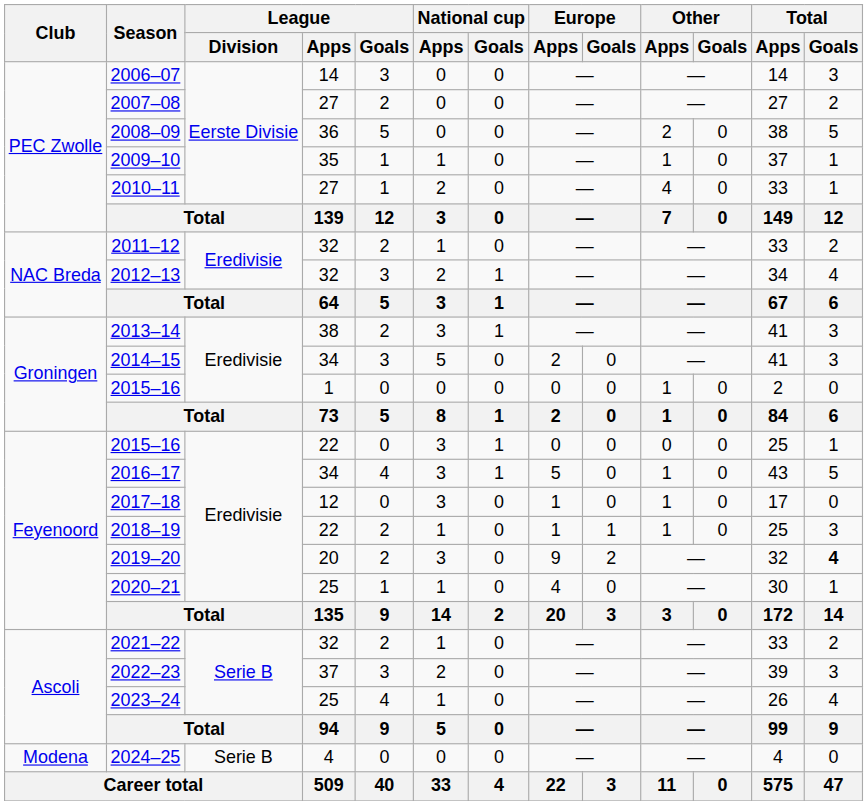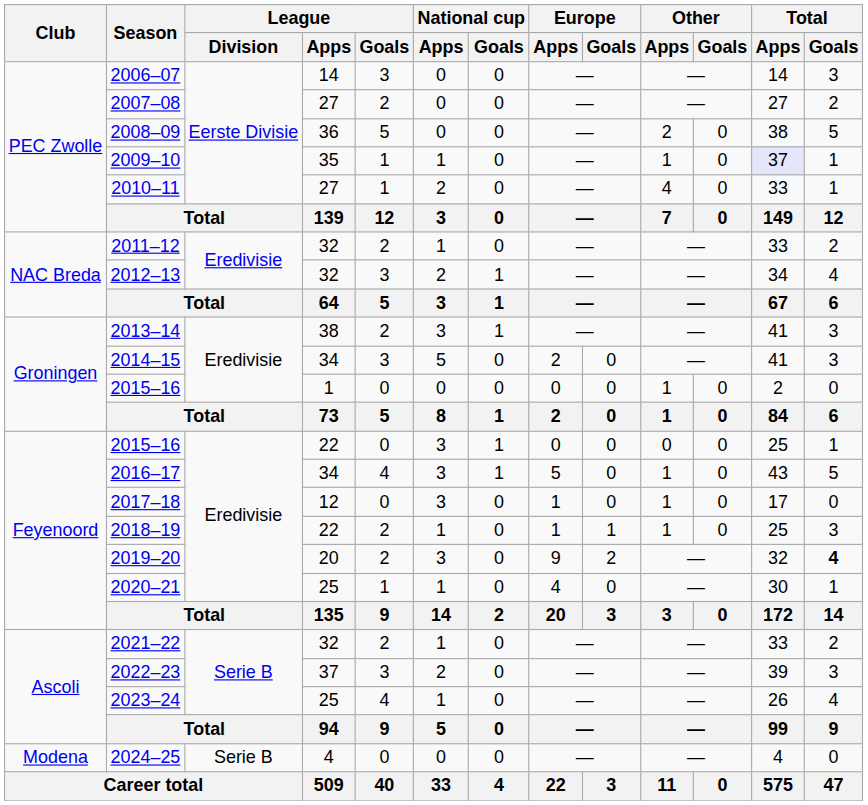(778, 160) no background -> (778, 160) lavender background
